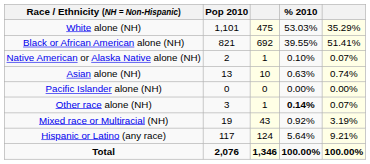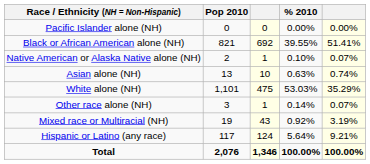rows swapped: (104, 27) <-> (104, 89)
(301, 105) bold -> (301, 105) normal
